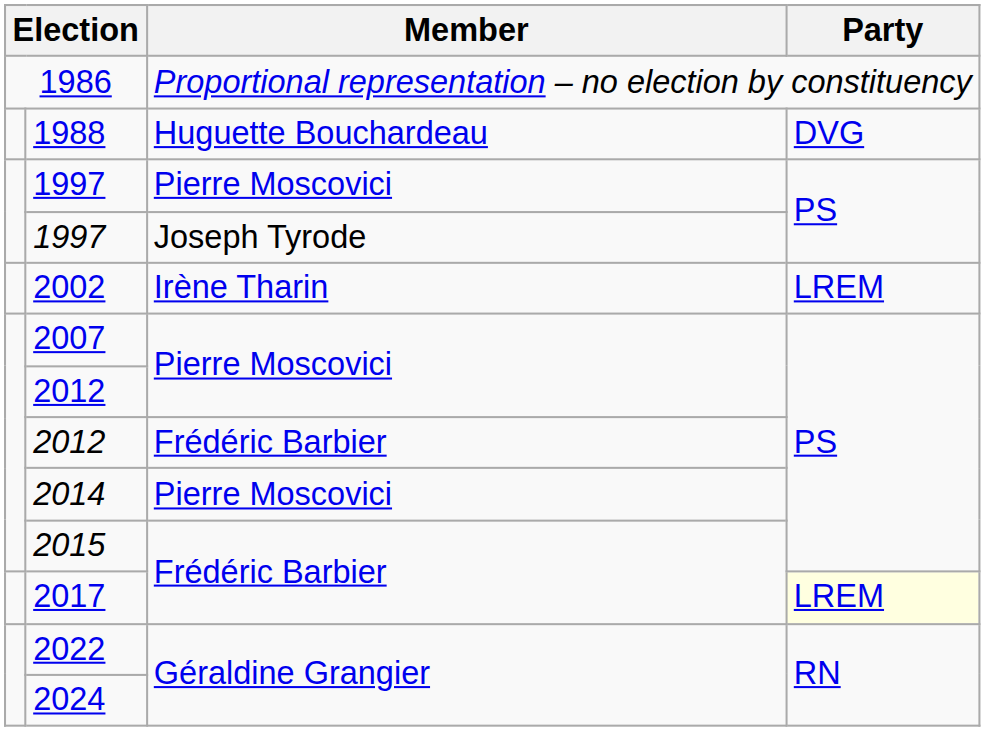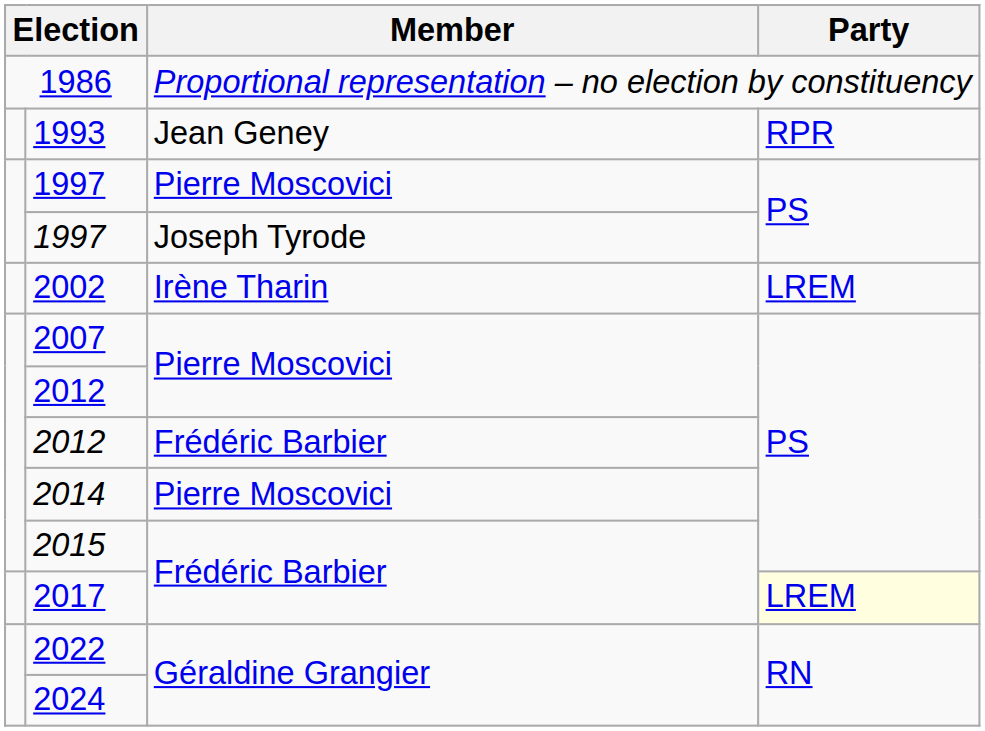- row: (69, 133)
+ row: (69, 133)
